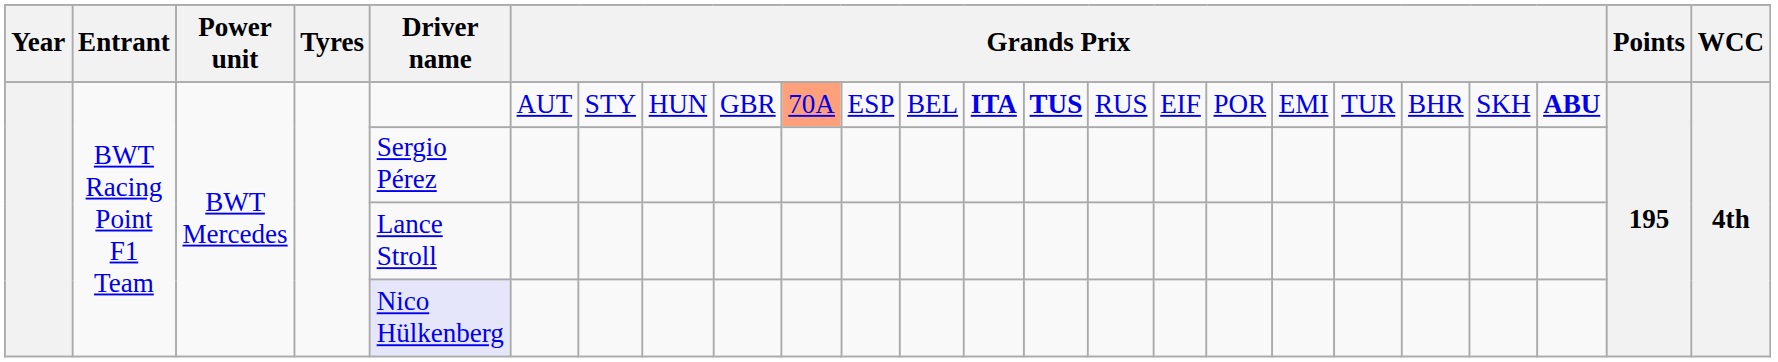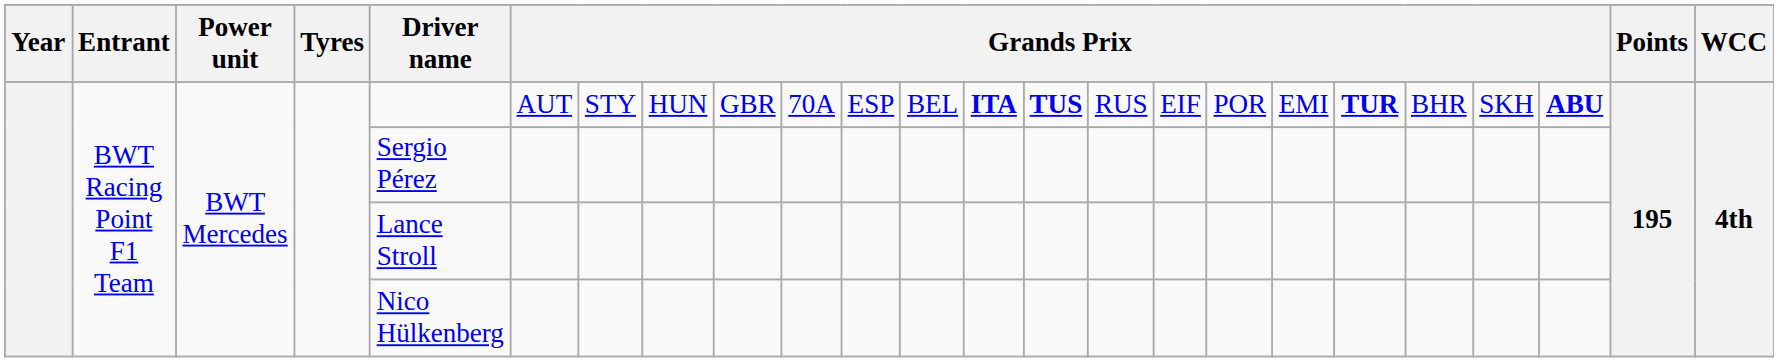(812, 103) lightsalmon background -> (812, 103) no background
(1368, 103) normal -> (1370, 103) bold
(440, 317) lavender background -> (440, 317) no background
